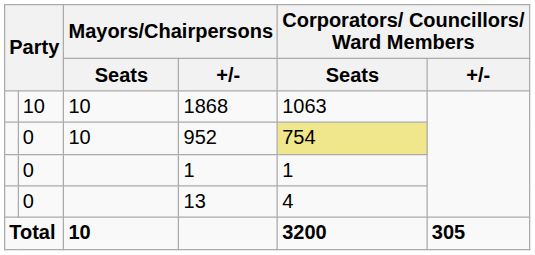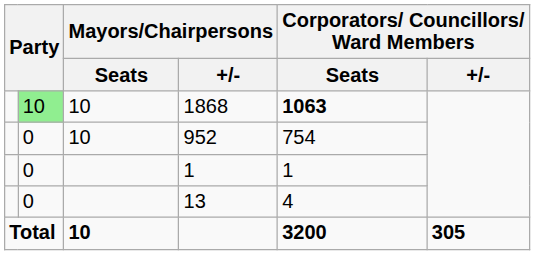(34, 106) no background -> (34, 106) lightgreen background
(304, 106) normal -> (304, 106) bold
(299, 138) khaki background -> (299, 138) no background
